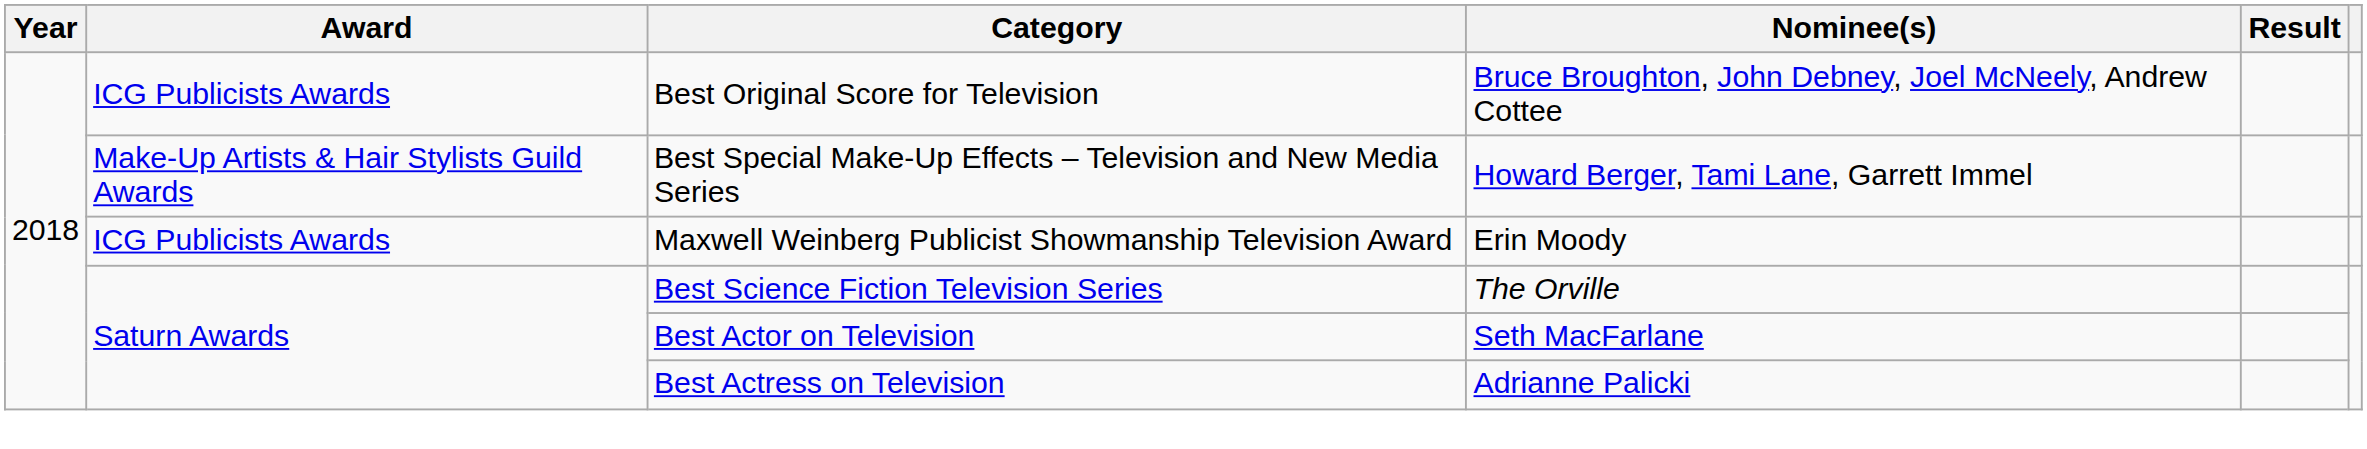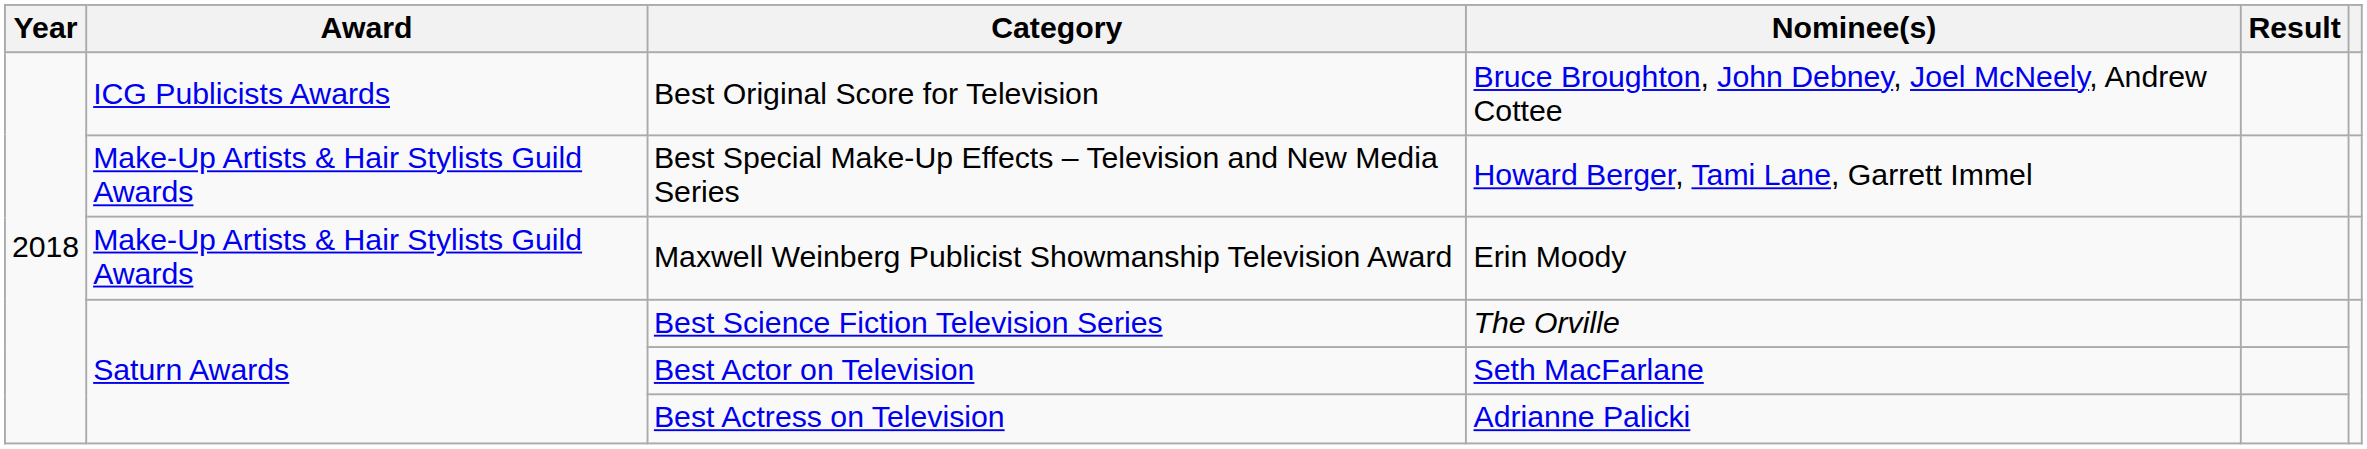(242, 240) ICG Publicists Awards -> (338, 257) Make-Up Artists & Hair Stylists Guild Awards
